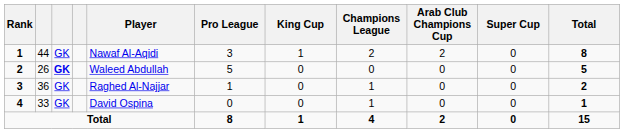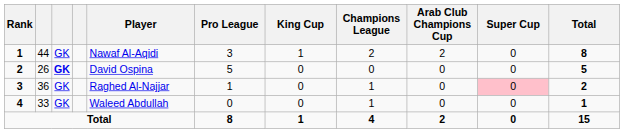(129, 70) Waleed Abdullah -> (121, 70) David Ospina
(513, 86) no background -> (513, 86) pink background
(121, 103) David Ospina -> (129, 103) Waleed Abdullah
